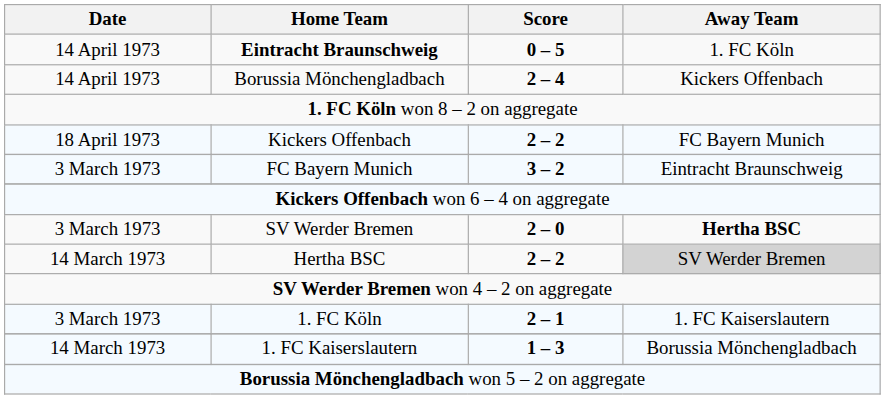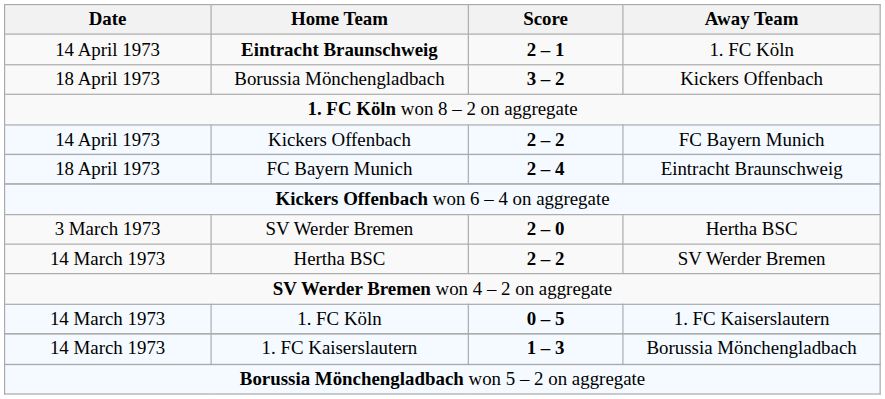(546, 49) 0 – 5 -> (546, 49) 2 – 1
(108, 79) 14 April 1973 -> (108, 79) 18 April 1973
(546, 79) 2 – 4 -> (546, 79) 3 – 2
(108, 139) 18 April 1973 -> (108, 139) 14 April 1973
(108, 169) 3 March 1973 -> (108, 169) 18 April 1973
(546, 169) 3 – 2 -> (546, 169) 2 – 4
(752, 229) bold -> (752, 229) normal
(752, 259) lightgrey background -> (752, 259) no background
(108, 318) 3 March 1973 -> (108, 318) 14 March 1973
(546, 318) 2 – 1 -> (546, 318) 0 – 5
